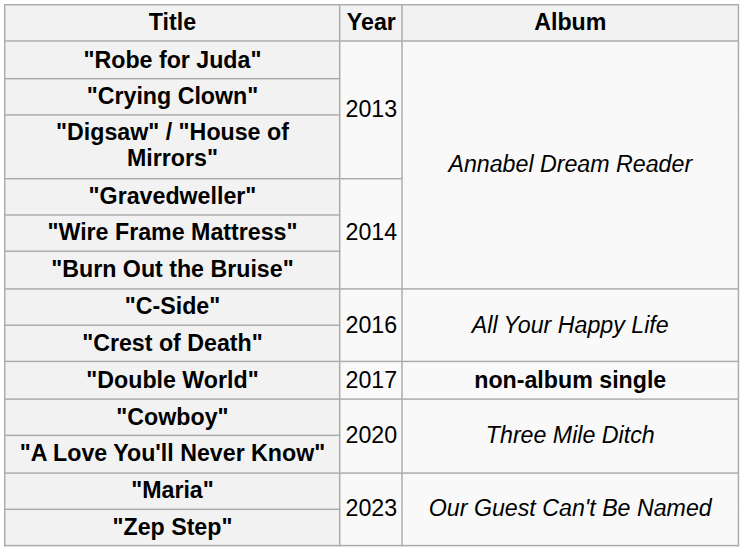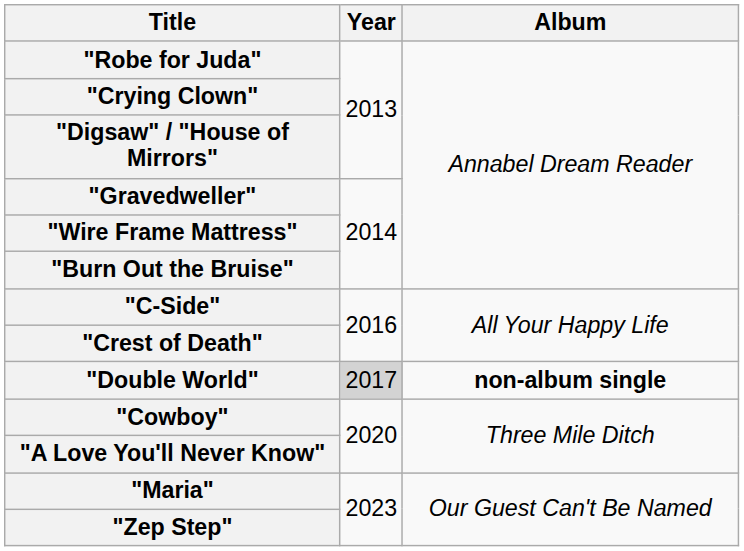(371, 380) no background -> (371, 380) lightgrey background
